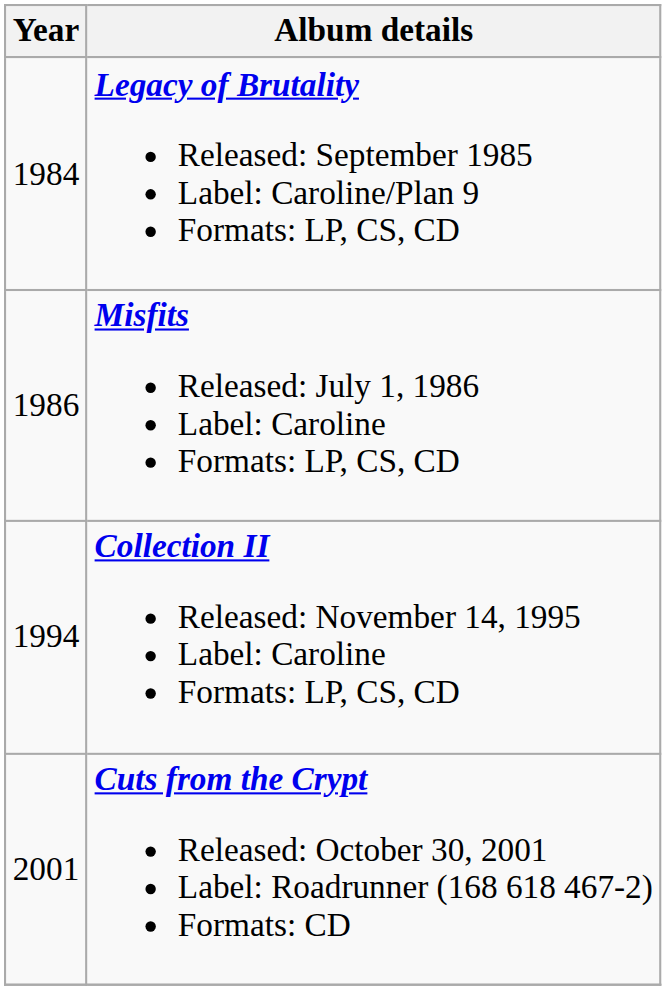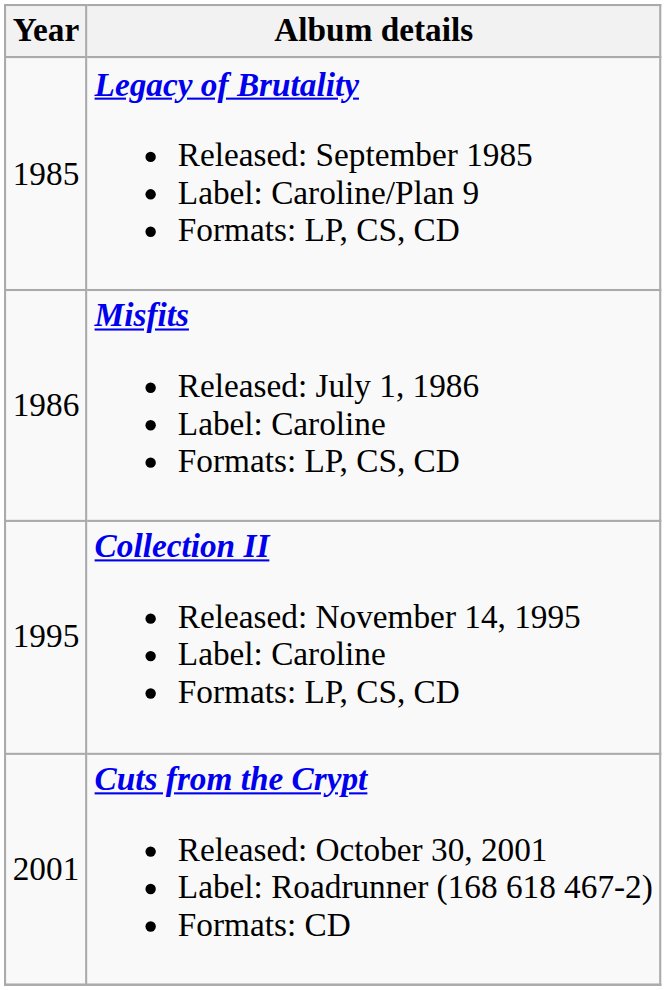(46, 173) 1984 -> (46, 173) 1985
(46, 636) 1994 -> (46, 636) 1995
